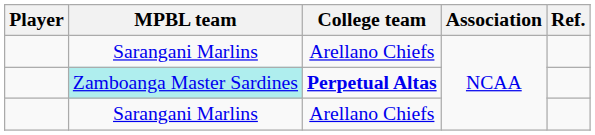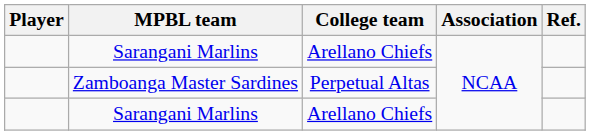(185, 82) paleturquoise background -> (185, 82) no background
(372, 82) bold -> (370, 82) normal
